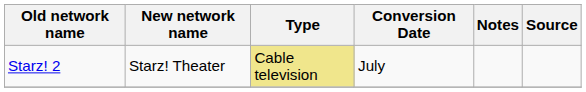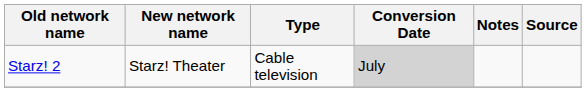(286, 66) khaki background -> (286, 66) no background
(372, 66) no background -> (372, 66) lightgrey background
